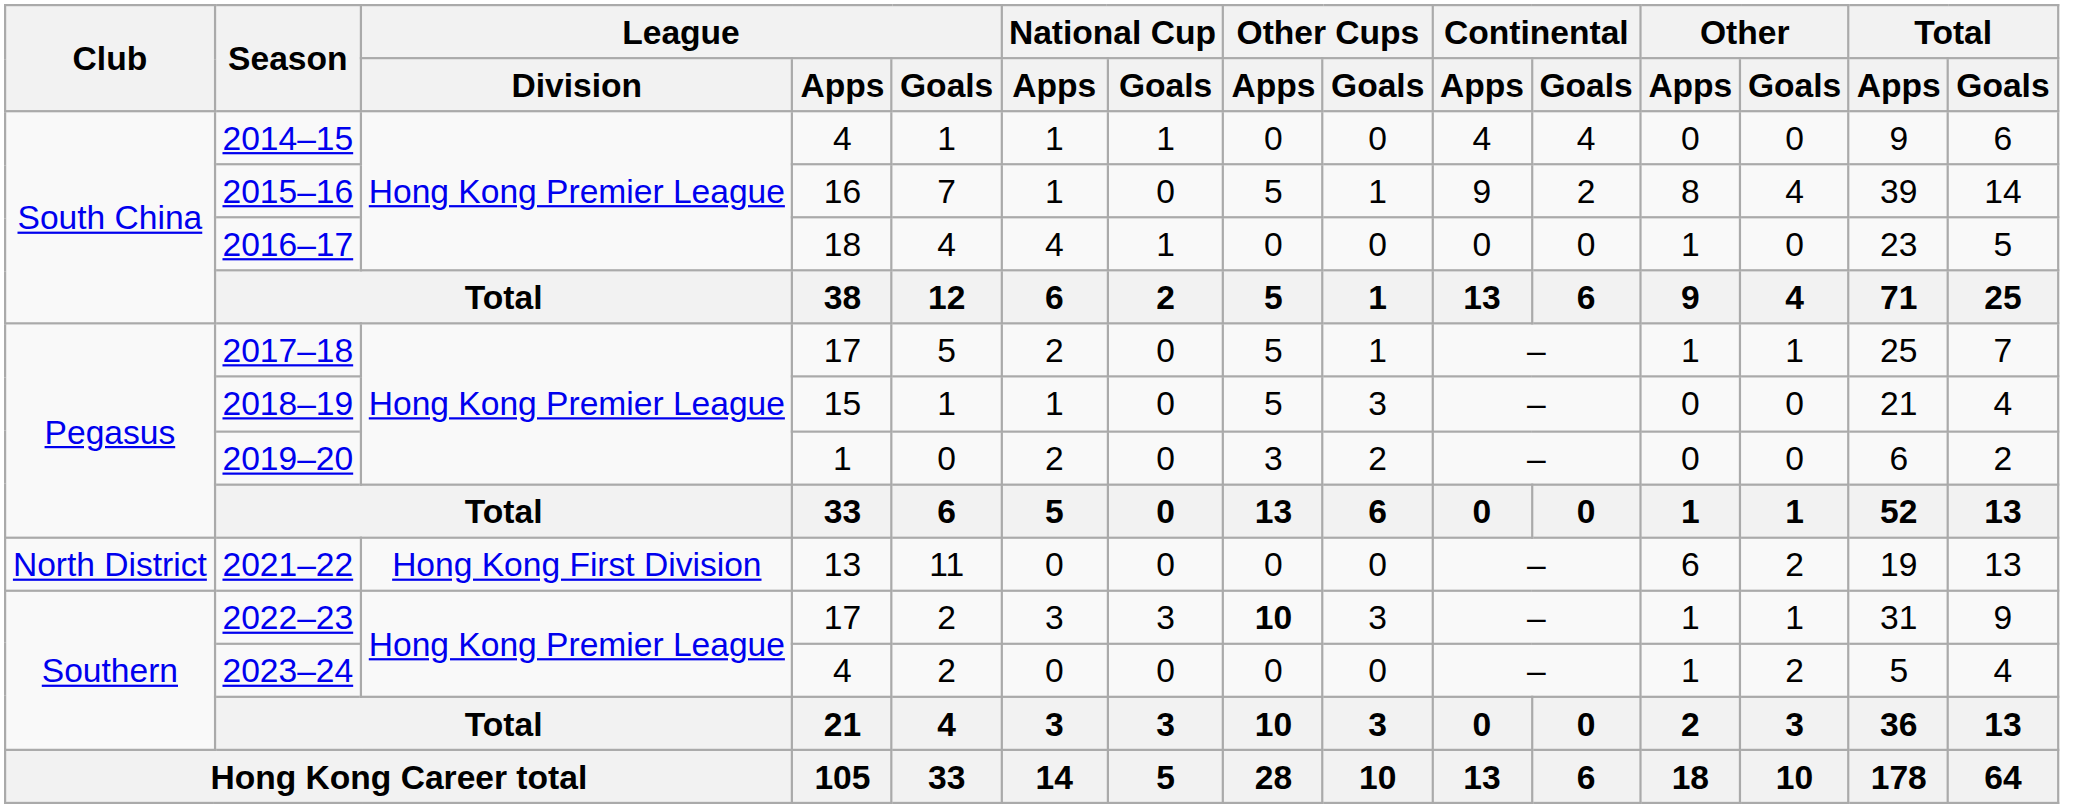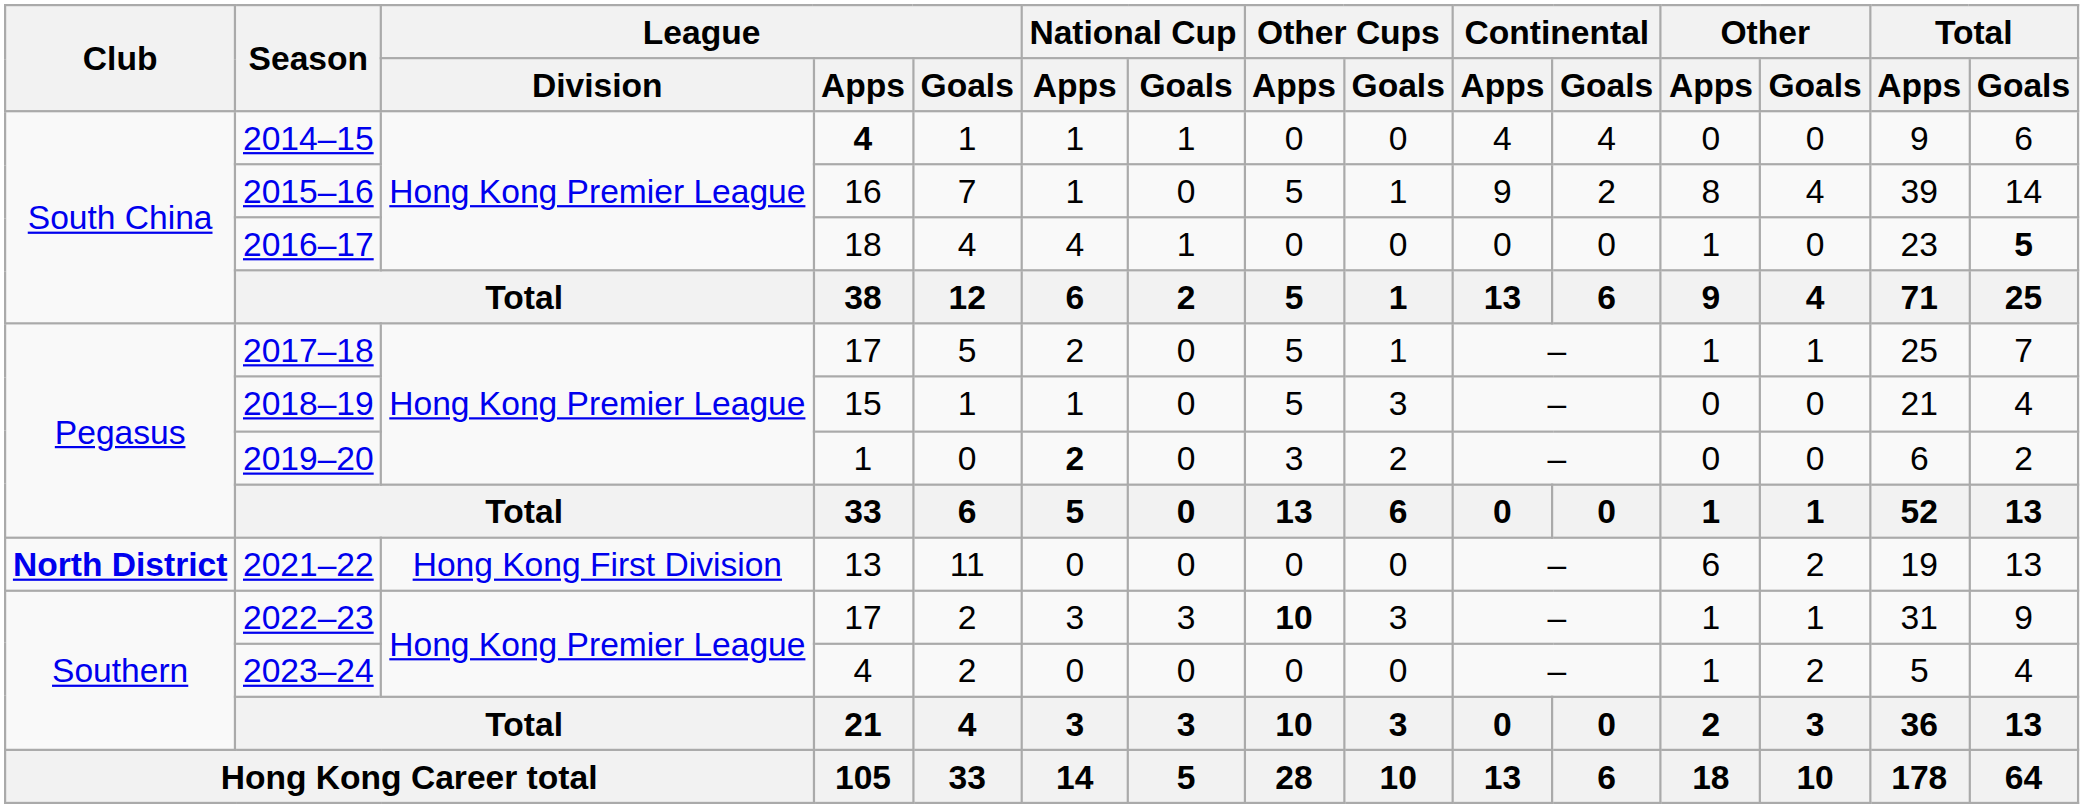(842, 138) normal -> (863, 138) bold
(2003, 245) normal -> (2023, 245) bold
(1054, 457) normal -> (1075, 457) bold
(110, 564) normal -> (120, 564) bold
